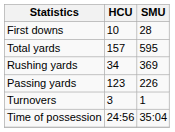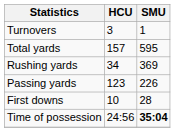rows swapped: (35, 30) <-> (32, 100)
(153, 118) normal -> (154, 118) bold
